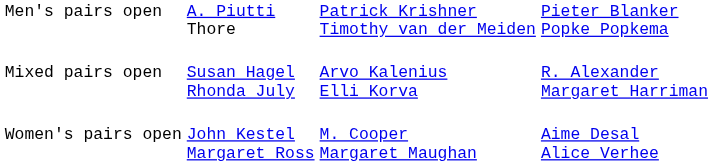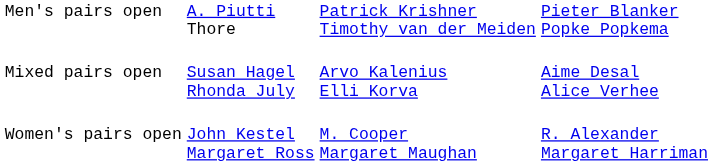(624, 82) R. Alexander Margaret Harriman -> (600, 82) Aime Desal Alice Verhee
(600, 144) Aime Desal Alice Verhee -> (624, 144) R. Alexander Margaret Harriman
